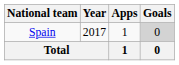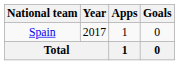(157, 32) lightgrey background -> (157, 32) no background
